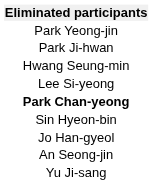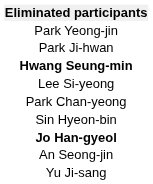(76, 66) normal -> (76, 66) bold
(76, 101) bold -> (76, 101) normal
(76, 137) normal -> (76, 137) bold
